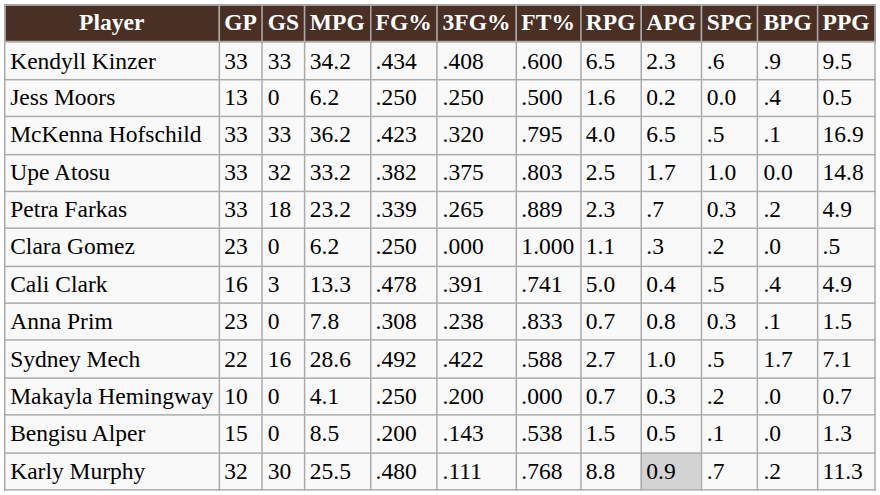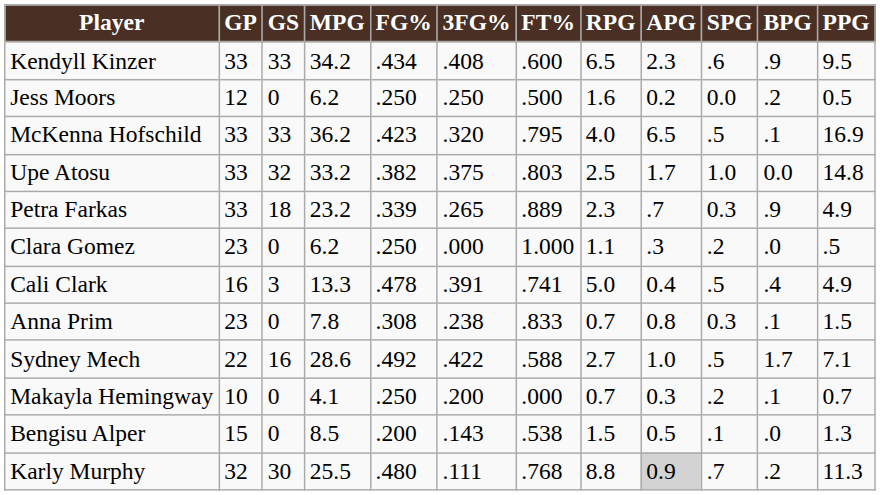(236, 97) 13 -> (236, 97) 12
(772, 97) .4 -> (772, 97) .2
(772, 209) .2 -> (772, 209) .9
(772, 396) .0 -> (772, 396) .1
